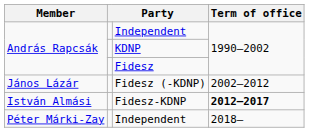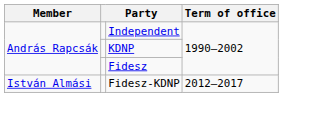- row: (43, 84)
(240, 101) bold -> (214, 84) normal
- row: (56, 119)
